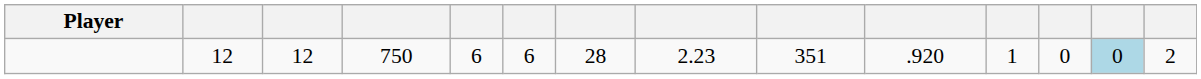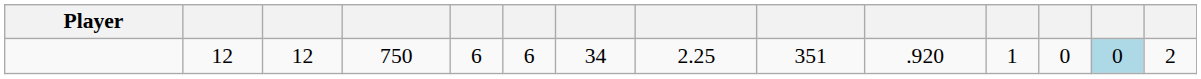(596, 55) 28 -> (596, 55) 34
(696, 55) 2.23 -> (696, 55) 2.25
